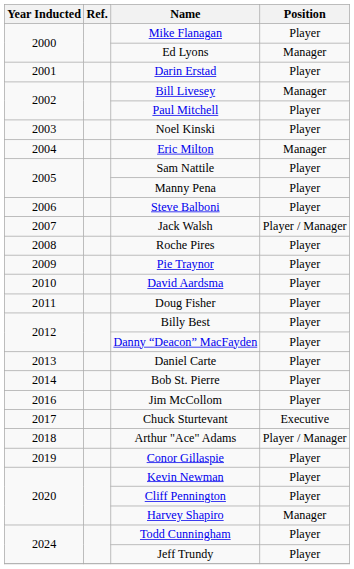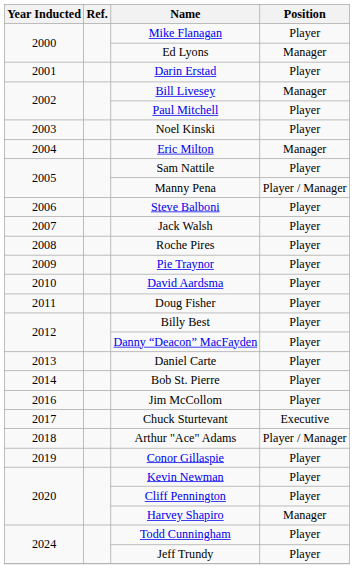(305, 187) Player -> (305, 187) Player / Manager
(305, 226) Player / Manager -> (305, 226) Player
